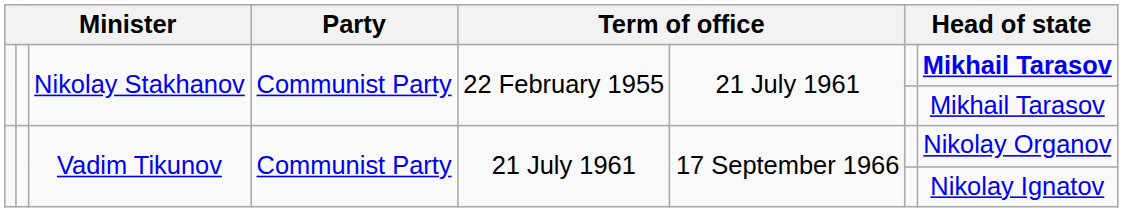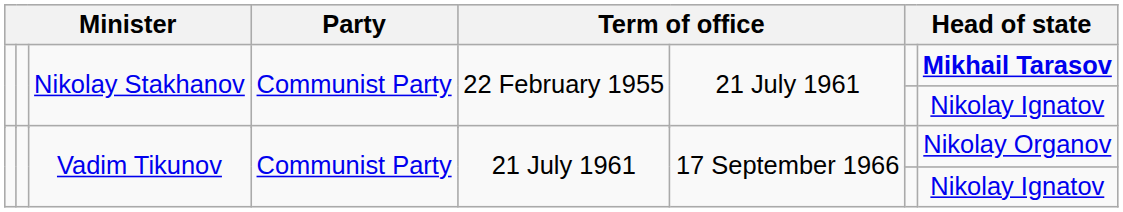(1017, 105) Mikhail Tarasov -> (1017, 105) Nikolay Ignatov
